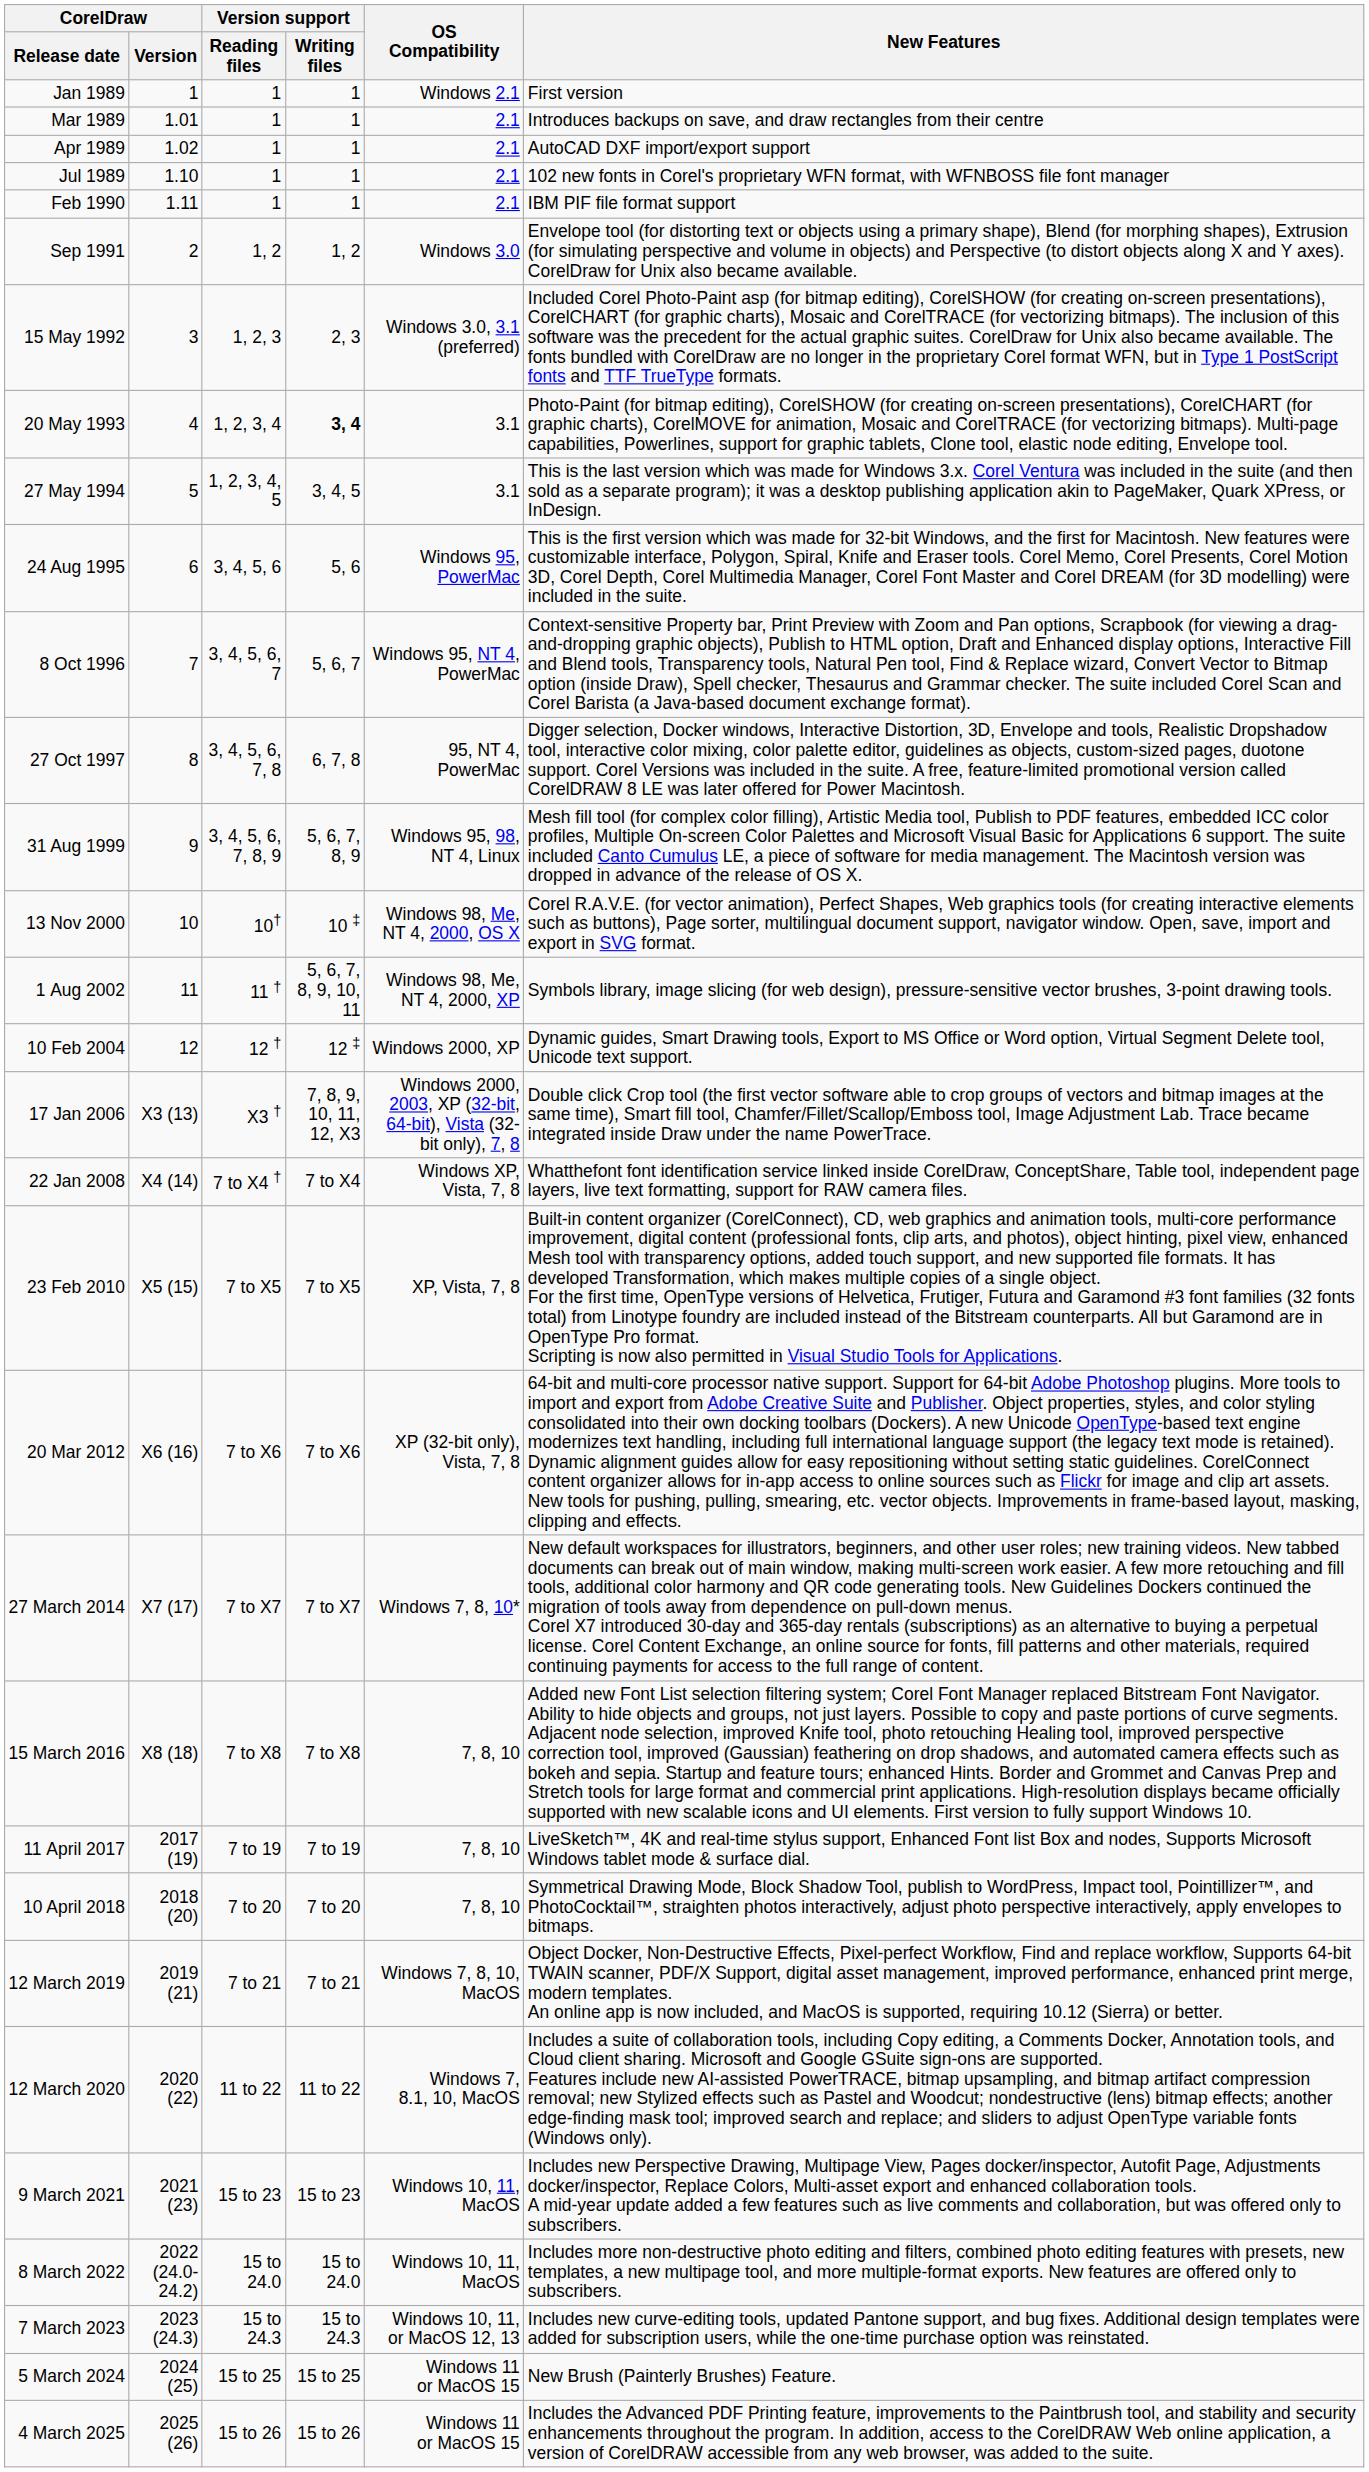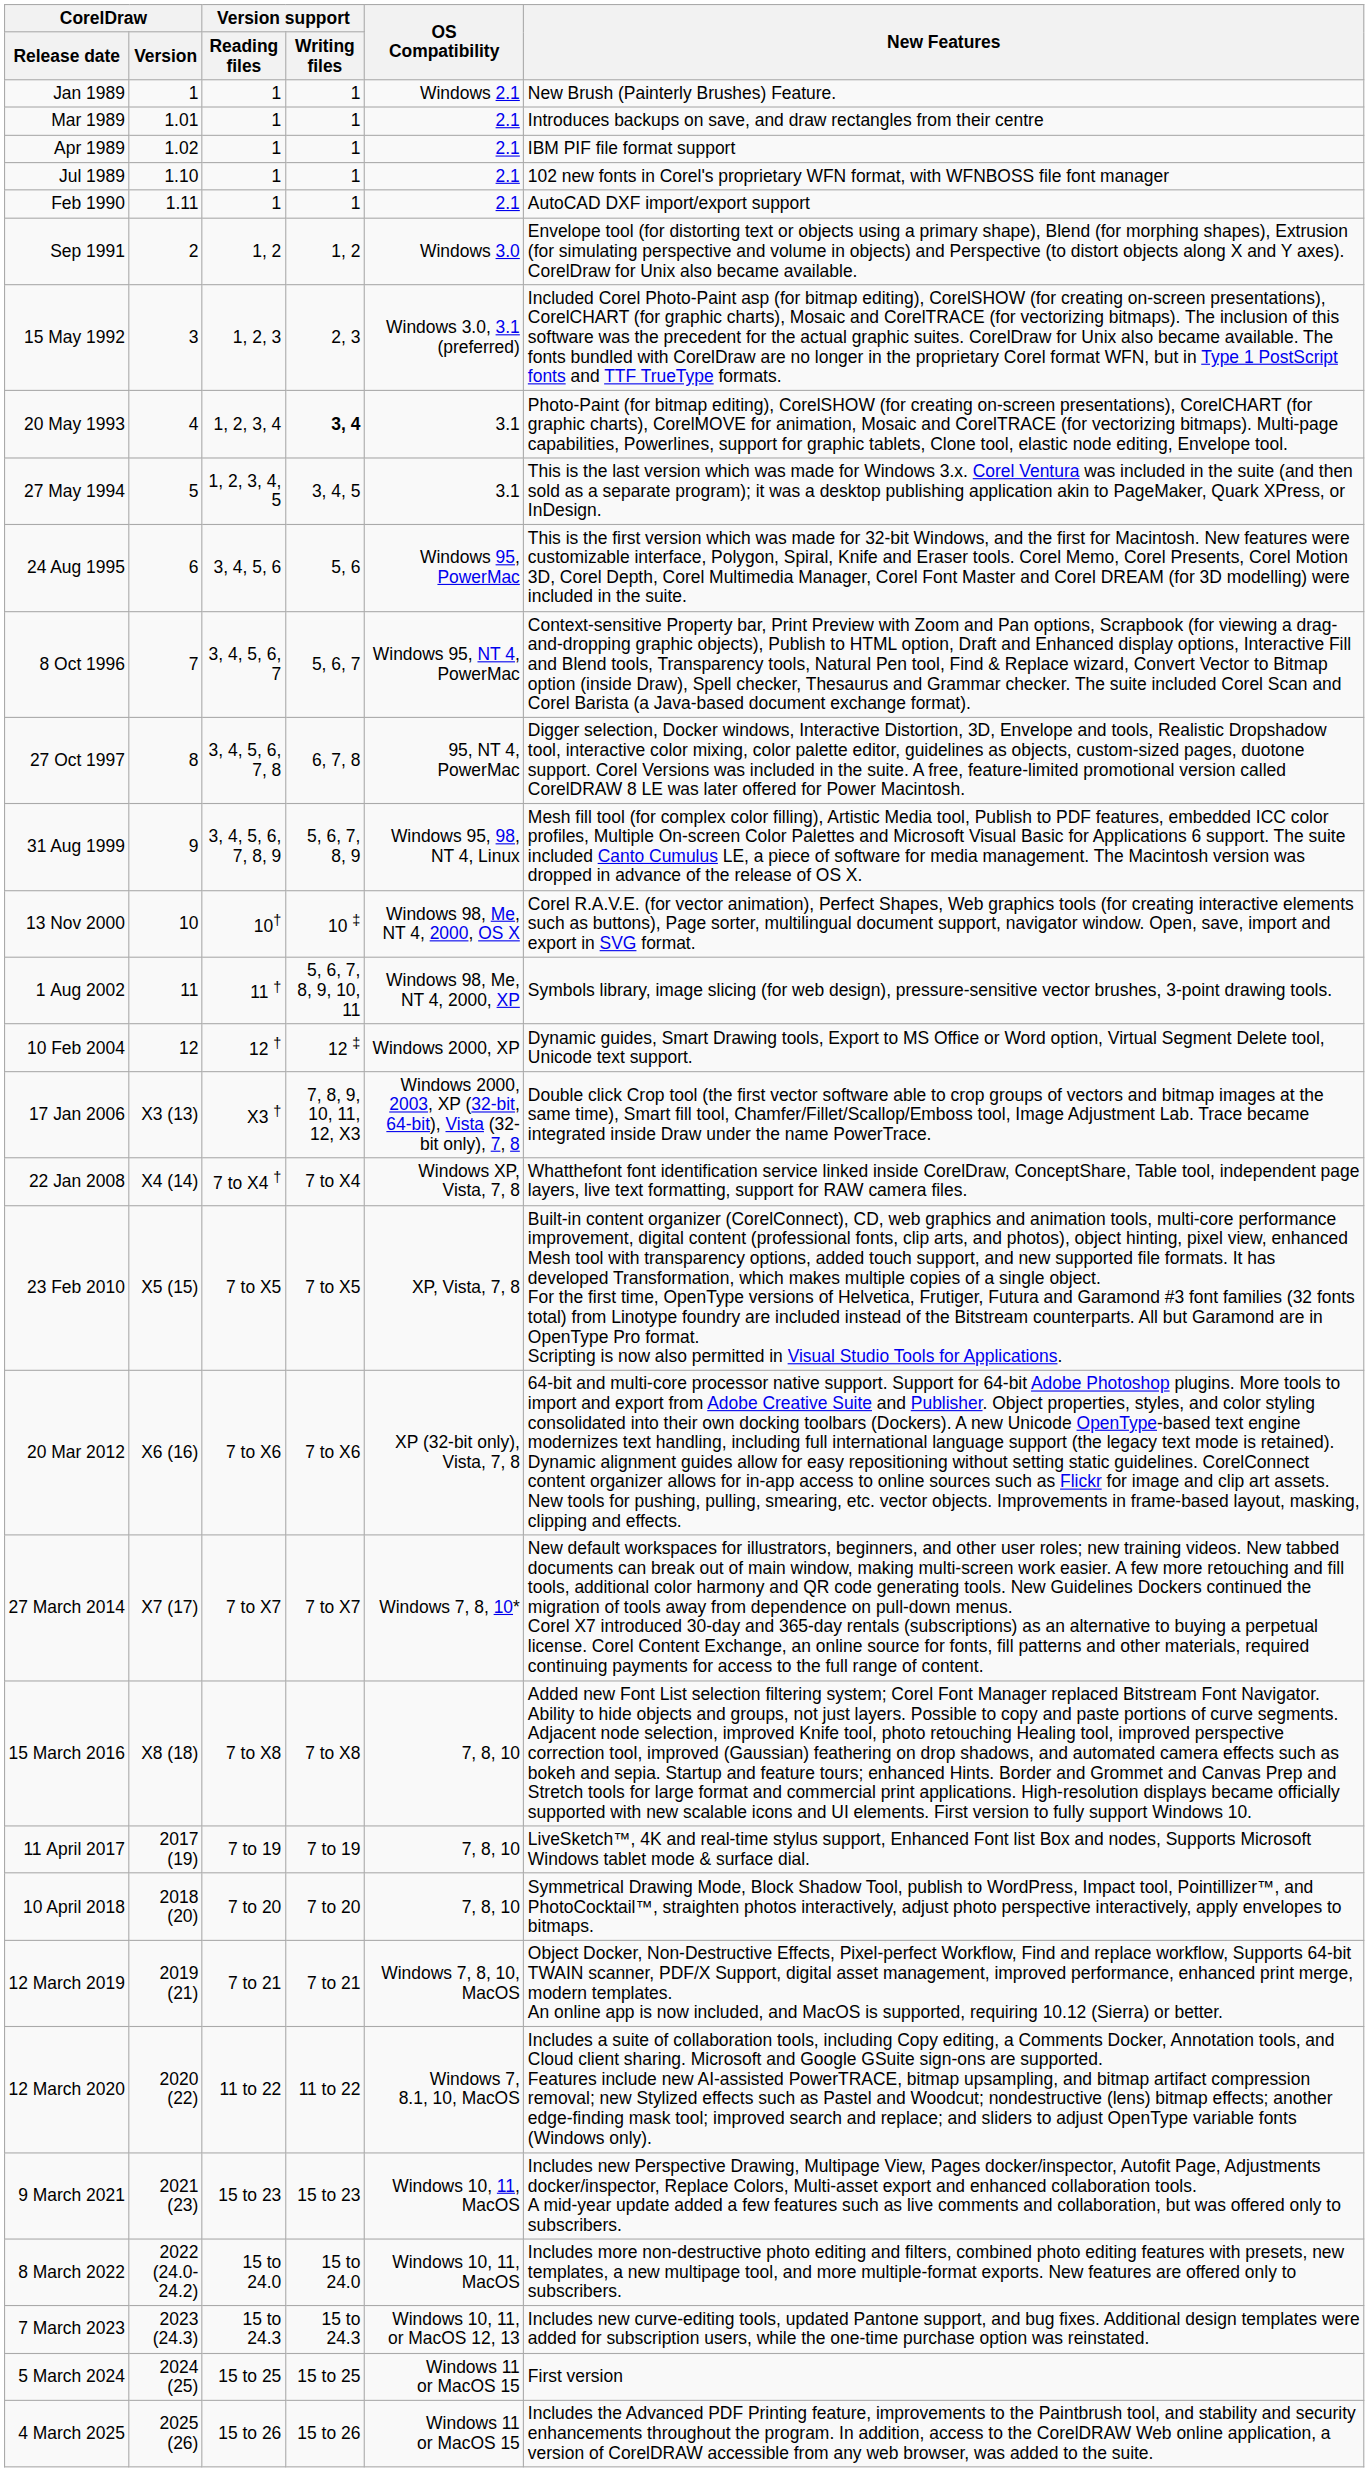(575, 93) First version -> (682, 93) New Brush (Painterly Brushes) Feature.
(669, 148) AutoCAD DXF import/export support -> (632, 148) IBM PIF file format support
(632, 203) IBM PIF file format support -> (669, 203) AutoCAD DXF import/export support
(682, 2376) New Brush (Painterly Brushes) Feature. -> (575, 2376) First version
